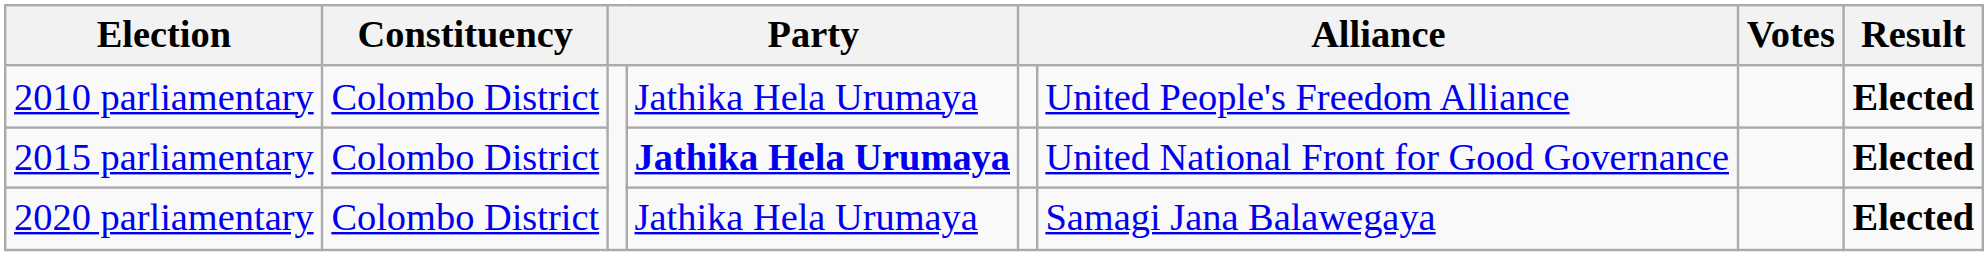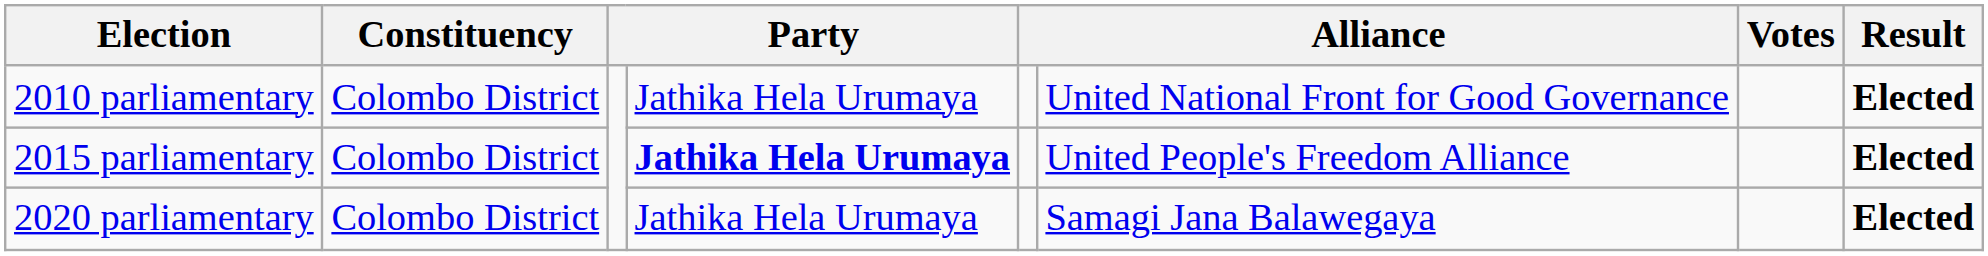(1307, 95) United People's Freedom Alliance -> (1387, 95) United National Front for Good Governance
(1387, 156) United National Front for Good Governance -> (1307, 156) United People's Freedom Alliance
